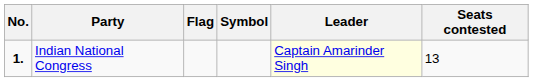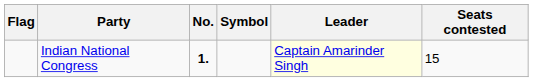columns swapped: (18, 22) <-> (200, 22)
(432, 58) 13 -> (432, 58) 15
